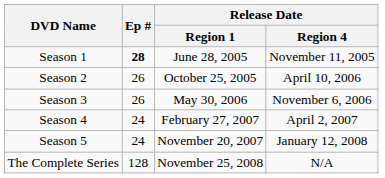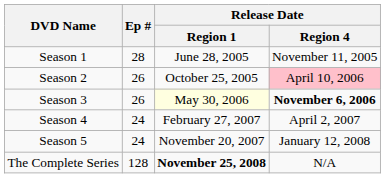(138, 57) bold -> (138, 57) normal
(322, 78) no background -> (325, 78) pink background
(210, 99) no background -> (212, 99) lightyellow background
(322, 99) normal -> (325, 99) bold
(210, 162) normal -> (212, 162) bold
